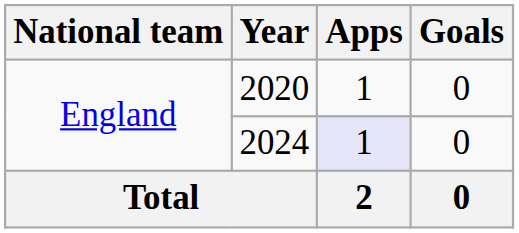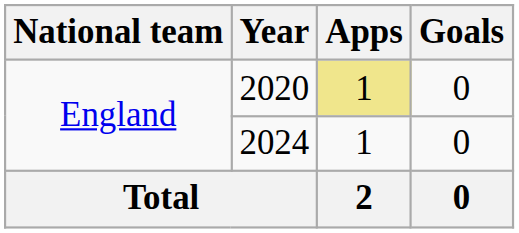(364, 87) no background -> (364, 87) khaki background
(364, 142) lavender background -> (364, 142) no background
